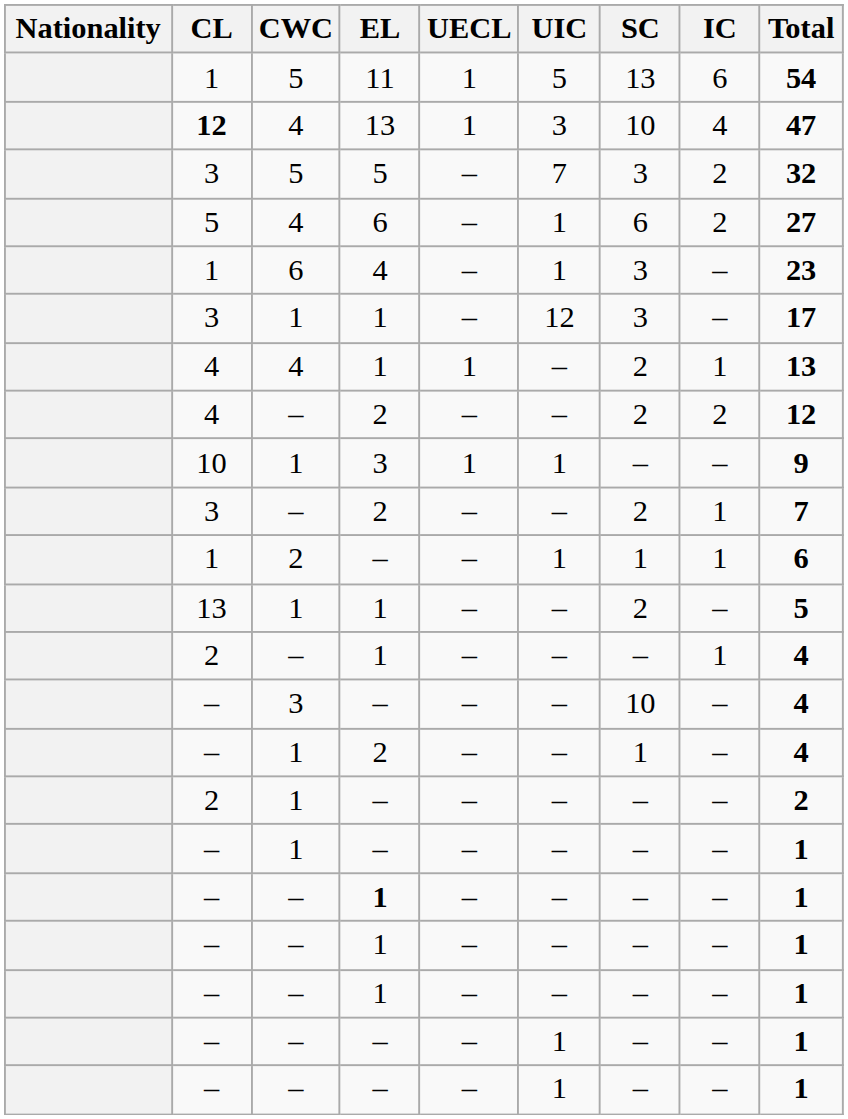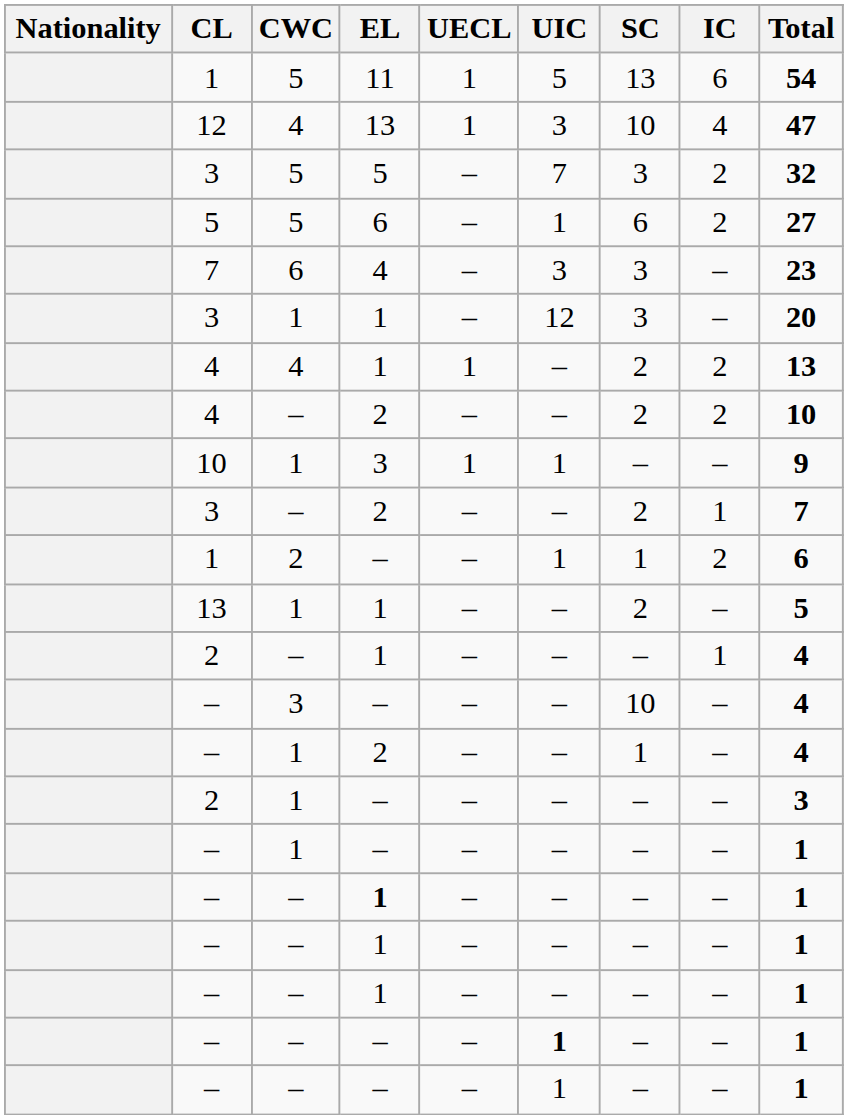(212, 125) bold -> (212, 125) normal
(296, 221) 4 -> (296, 221) 5
(212, 269) 1 -> (212, 269) 7
(559, 269) 1 -> (559, 269) 3
(801, 317) 17 -> (801, 317) 20
(720, 366) 1 -> (720, 366) 2
(801, 414) 12 -> (801, 414) 10
(720, 558) 1 -> (720, 558) 2
(801, 800) 2 -> (801, 800) 3
(559, 1041) normal -> (559, 1041) bold
